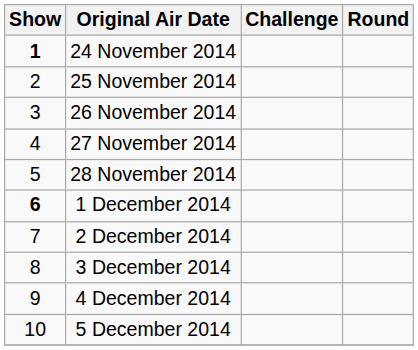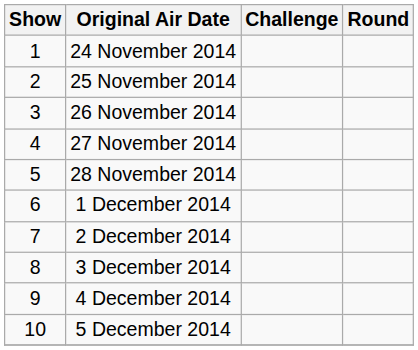(35, 50) bold -> (35, 50) normal
(35, 205) bold -> (35, 205) normal
